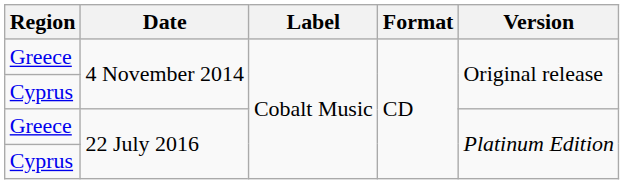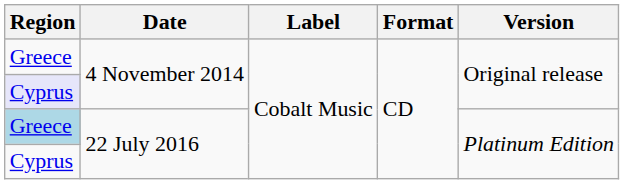(41, 91) no background -> (41, 91) lavender background
(41, 126) no background -> (41, 126) lightblue background
